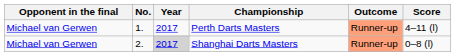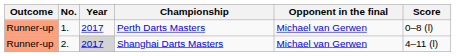columns swapped: (376, 12) <-> (69, 12)
(421, 28) 4–11 (l) -> (419, 28) 0–8 (l)
(419, 43) 0–8 (l) -> (421, 43) 4–11 (l)
